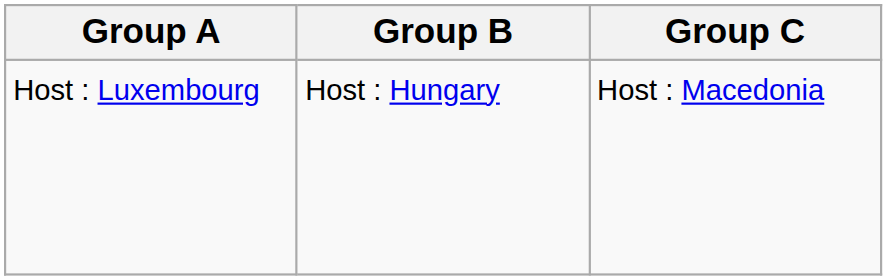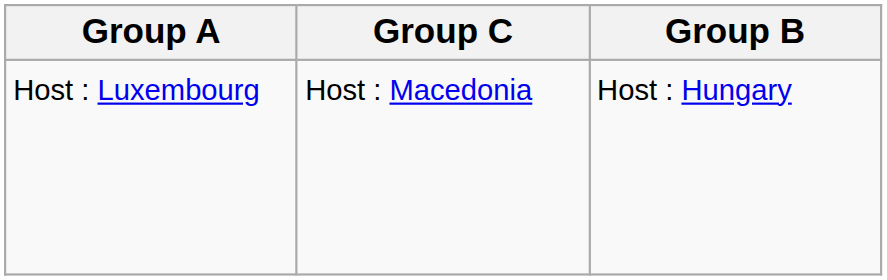columns swapped: (443, 32) <-> (735, 32)
